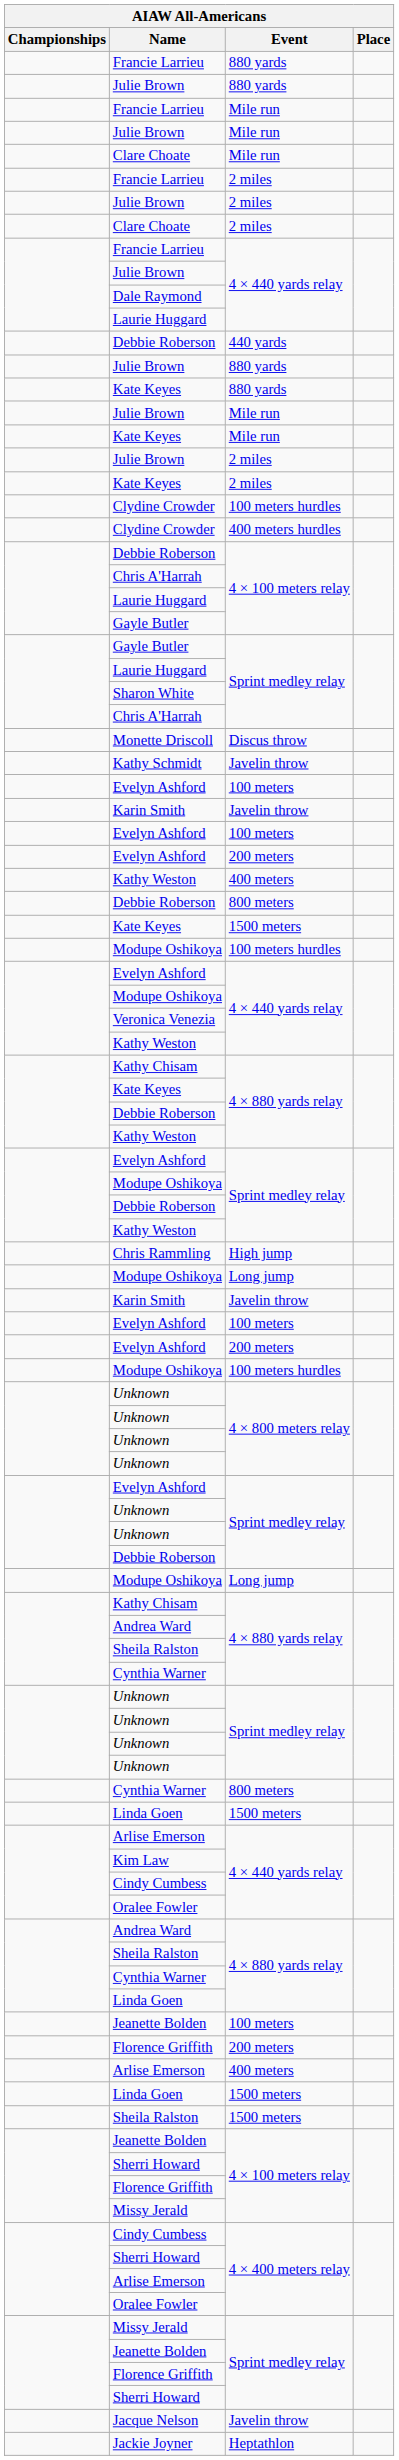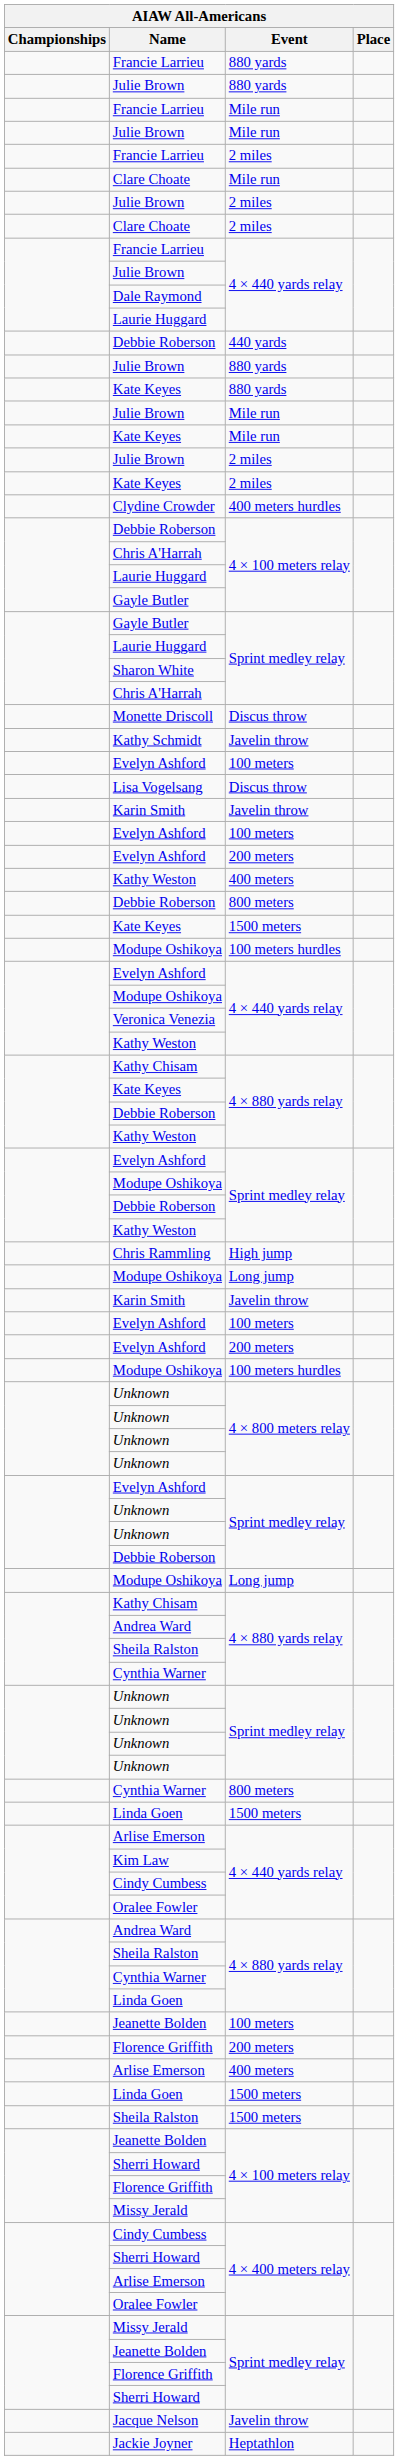rows swapped: (151, 156) <-> (158, 179)
- row: (164, 506)
+ row: (158, 786)
